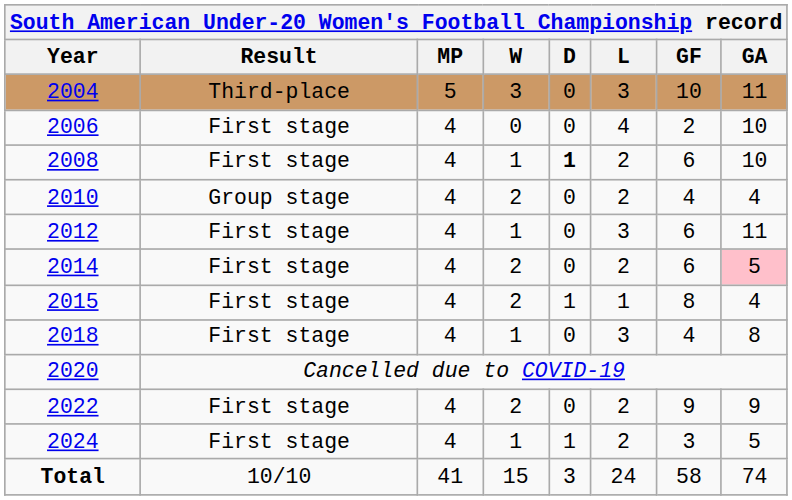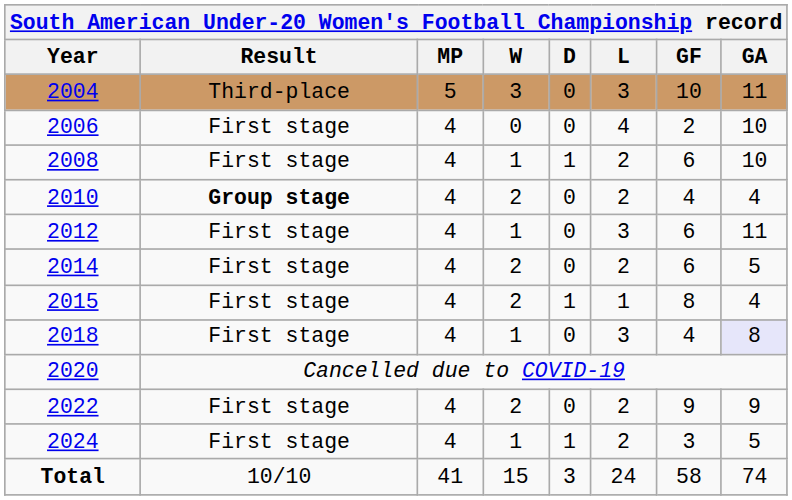(570, 162) bold -> (570, 162) normal
(279, 197) normal -> (279, 197) bold
(755, 267) pink background -> (755, 267) no background
(755, 337) no background -> (755, 337) lavender background
